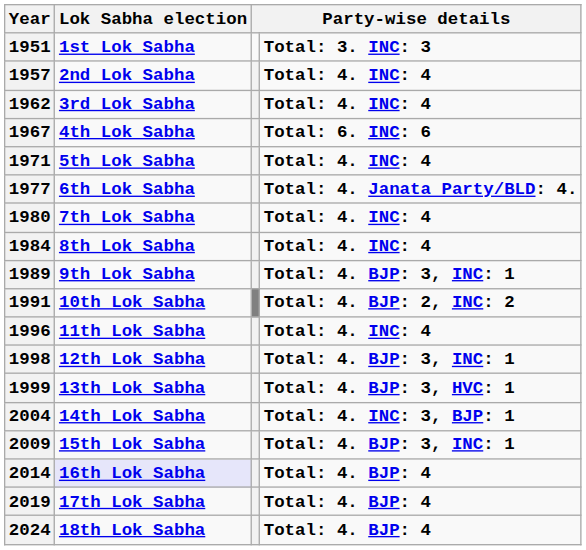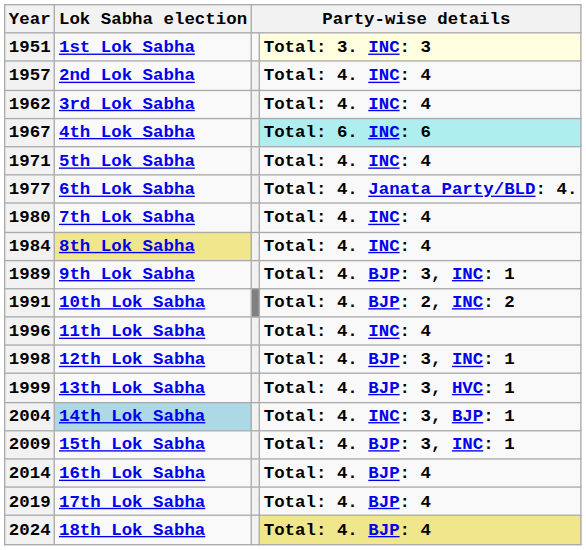(347, 47) no background -> (347, 47) lightyellow background
(347, 132) no background -> (347, 132) paleturquoise background
(127, 246) no background -> (127, 246) khaki background
(132, 416) no background -> (132, 416) lightblue background
(132, 473) lavender background -> (132, 473) no background
(347, 530) no background -> (347, 530) khaki background
